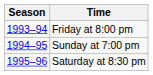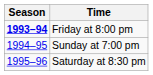(27, 29) normal -> (27, 29) bold
